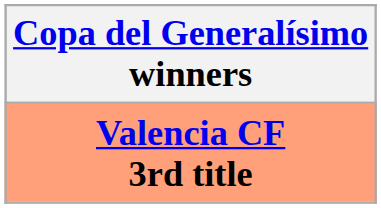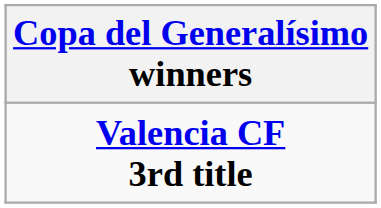(191, 152) lightsalmon background -> (191, 152) no background
